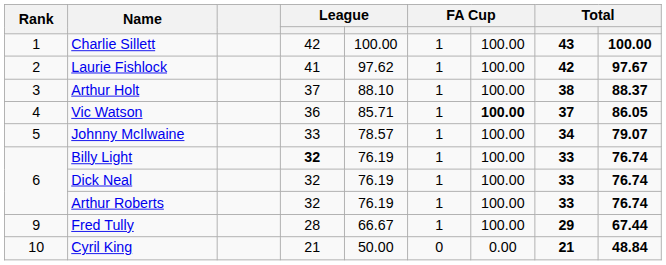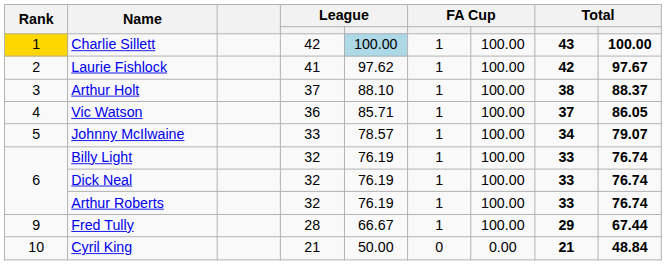(36, 44) no background -> (36, 44) gold background
(376, 44) no background -> (376, 44) lightblue background
(503, 112) bold -> (503, 112) normal
(312, 157) bold -> (312, 157) normal
